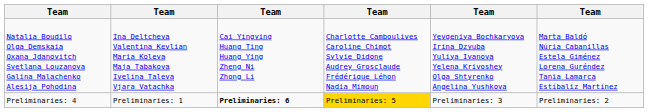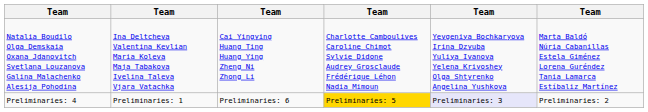(254, 100) bold -> (254, 101) normal
(467, 101) no background -> (467, 101) lavender background
